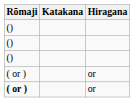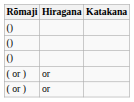columns swapped: (107, 12) <-> (63, 12)
(17, 89) bold -> (16, 89) normal
